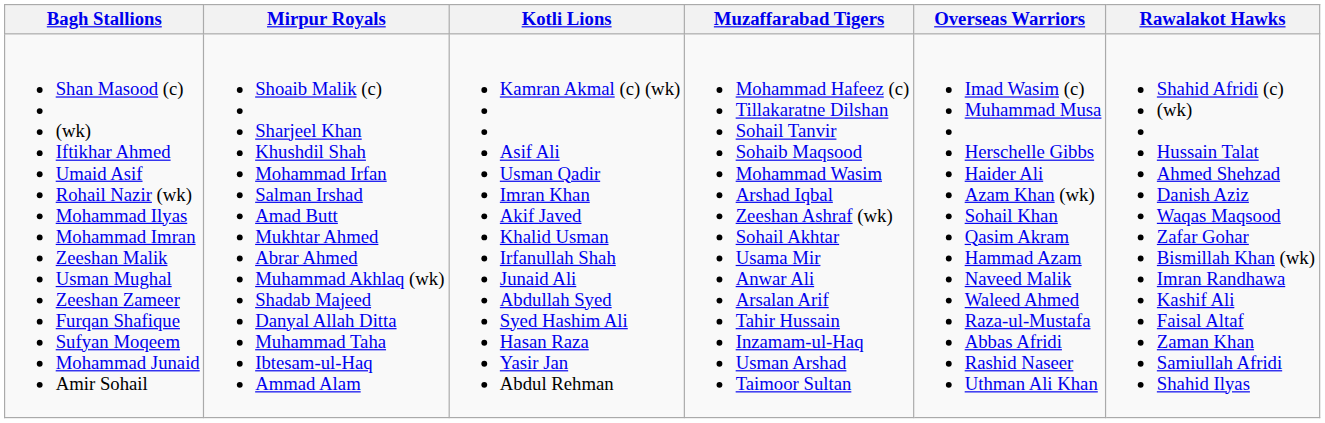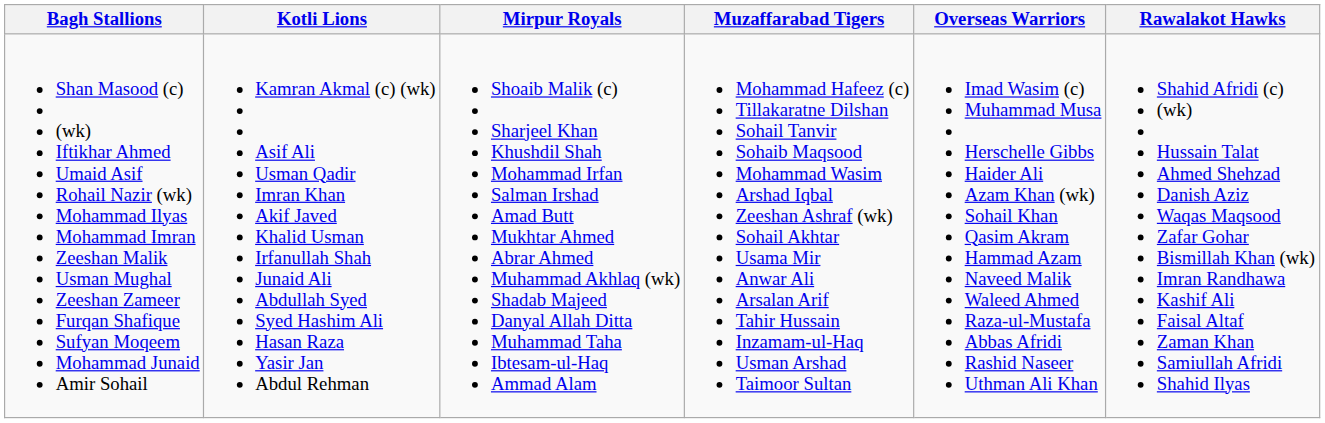columns swapped: (567, 19) <-> (326, 19)
